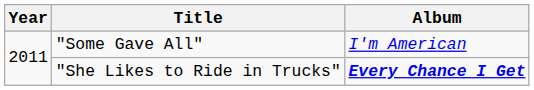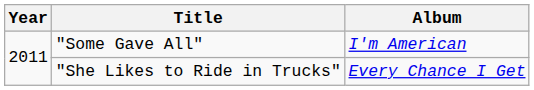(437, 71) bold -> (437, 71) normal
